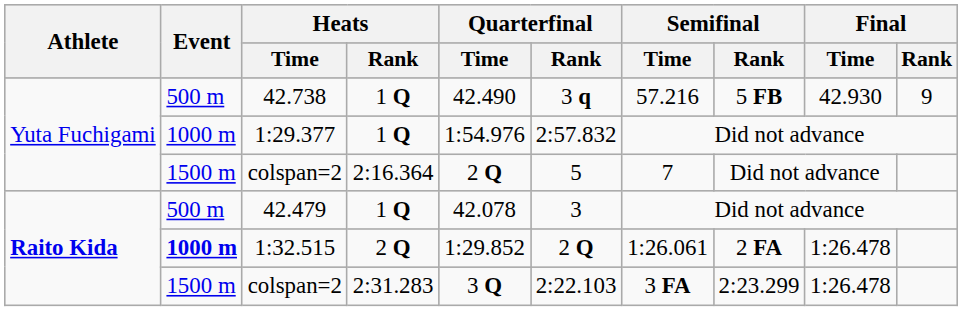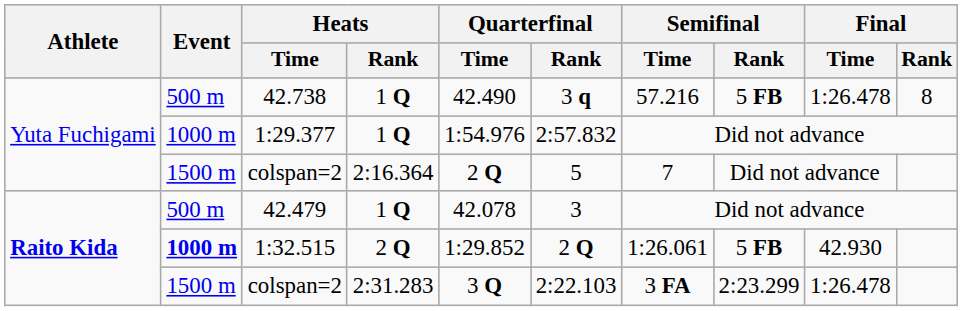(850, 97) 42.930 -> (850, 97) 1:26.478
(927, 97) 9 -> (927, 97) 8
(759, 248) 2 FA -> (759, 248) 5 FB
(850, 248) 1:26.478 -> (850, 248) 42.930
